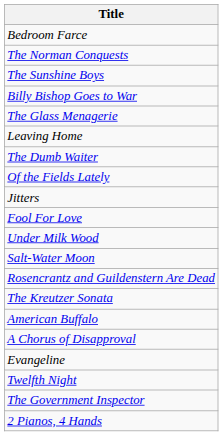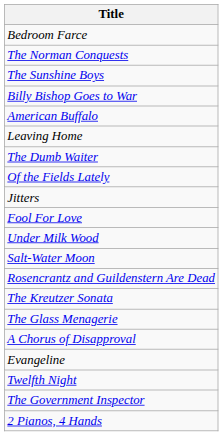(62, 116) The Glass Menagerie -> (53, 116) American Buffalo
(53, 319) American Buffalo -> (62, 319) The Glass Menagerie
